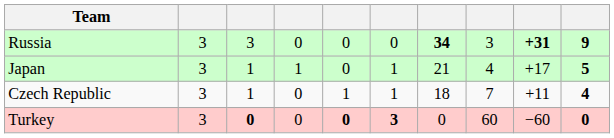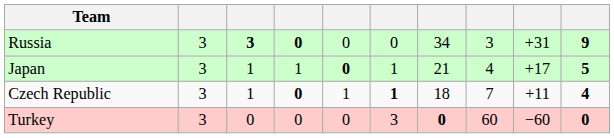(250, 42) normal -> (250, 42) bold
(298, 42) normal -> (298, 42) bold
(442, 42) bold -> (442, 42) normal
(537, 42) bold -> (537, 42) normal
(346, 68) normal -> (346, 68) bold
(298, 94) normal -> (298, 94) bold
(394, 94) normal -> (394, 94) bold
(250, 119) bold -> (250, 119) normal
(346, 119) bold -> (346, 119) normal
(394, 119) bold -> (394, 119) normal
(442, 119) normal -> (442, 119) bold
